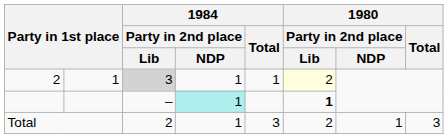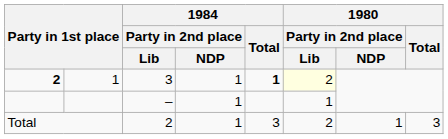(57, 79) normal -> (57, 79) bold
(169, 79) lightgrey background -> (169, 79) no background
(276, 79) normal -> (276, 79) bold
(238, 101) paleturquoise background -> (238, 101) no background
(329, 101) bold -> (329, 101) normal
